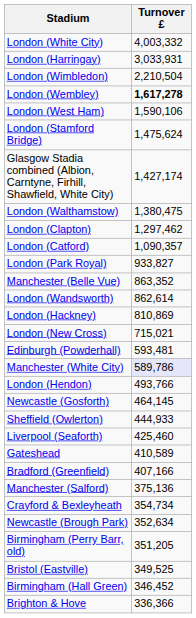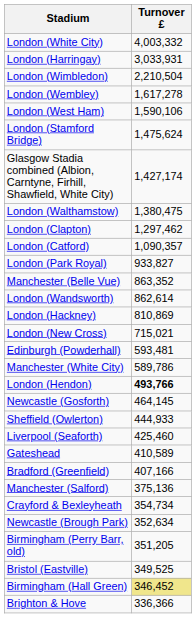(158, 94) bold -> (158, 94) normal
(154, 367) lavender background -> (154, 367) no background
(154, 384) normal -> (154, 384) bold
(154, 586) no background -> (154, 586) khaki background
